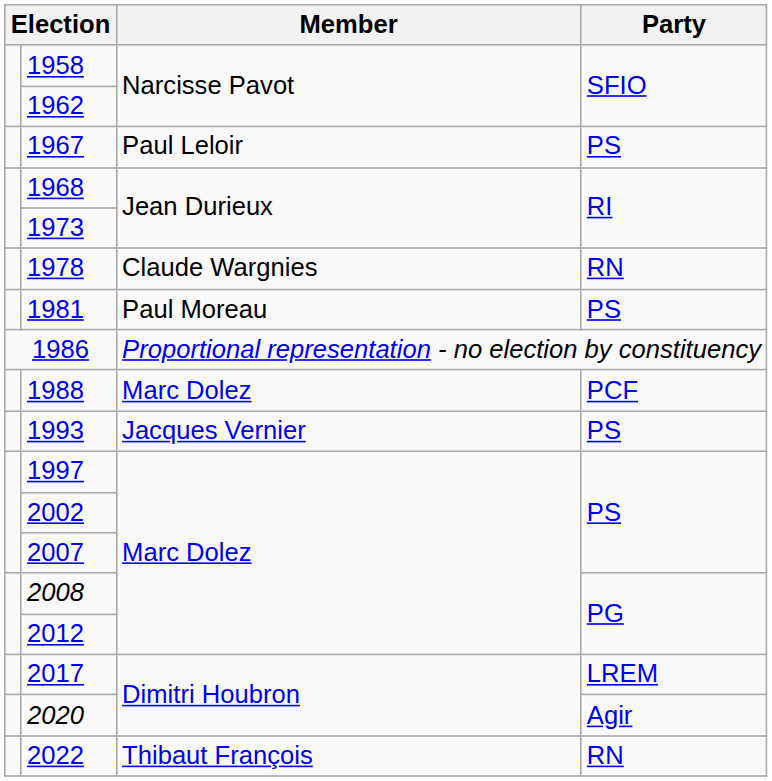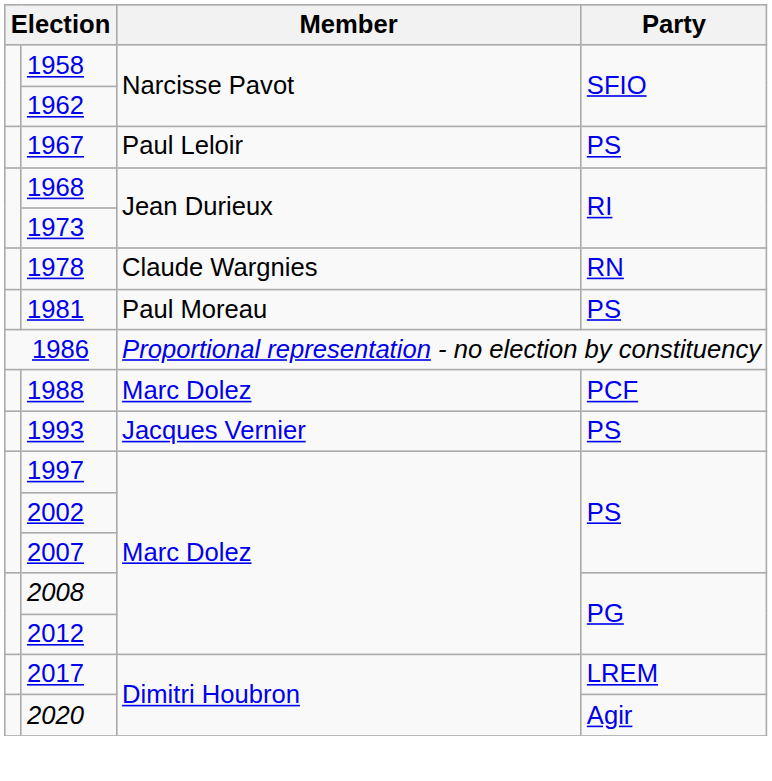- row: (55, 755)
